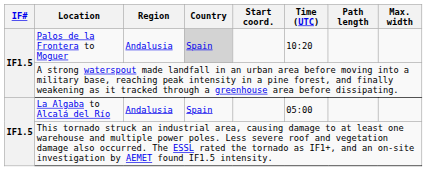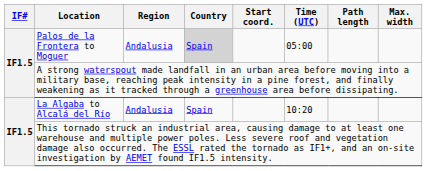(299, 46) 10:20 -> (299, 46) 05:00
(299, 109) 05:00 -> (299, 109) 10:20
